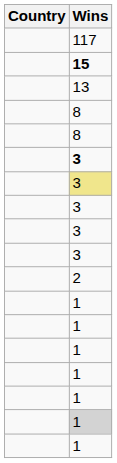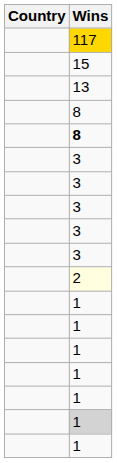(85, 40) no background -> (85, 40) gold background
(81, 64) bold -> (81, 64) normal
(77, 135) normal -> (77, 135) bold
(77, 159) bold -> (77, 159) normal
(77, 183) khaki background -> (77, 183) no background
(77, 278) no background -> (77, 278) lightyellow background
